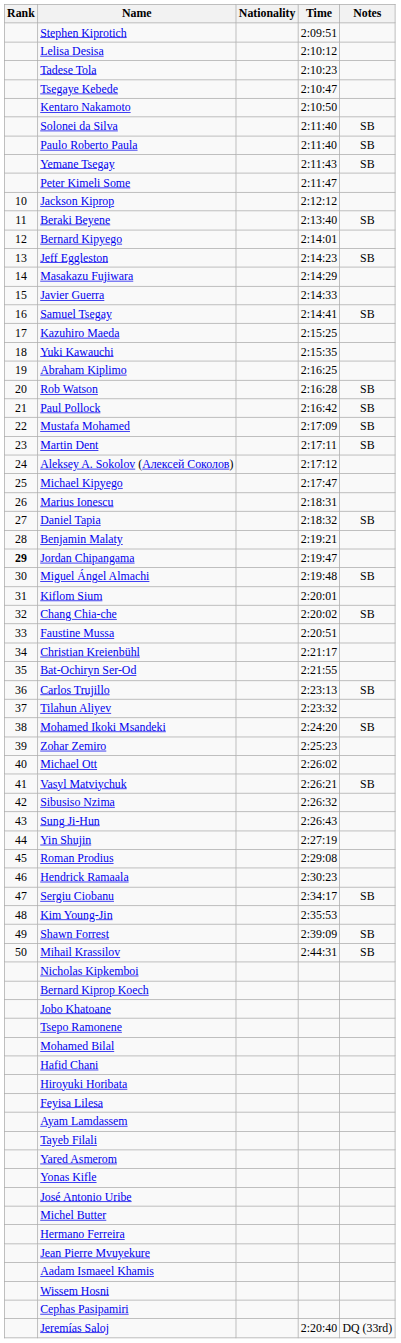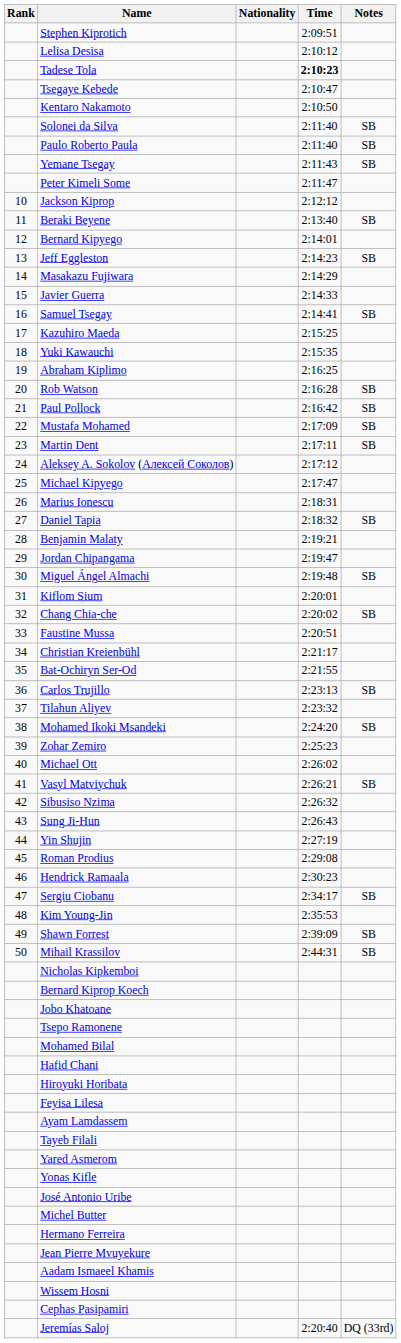(319, 70) normal -> (320, 70) bold
(21, 558) bold -> (21, 558) normal
